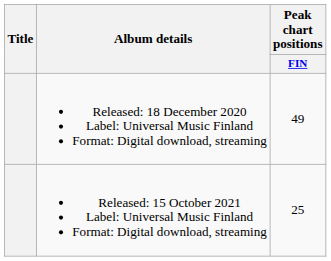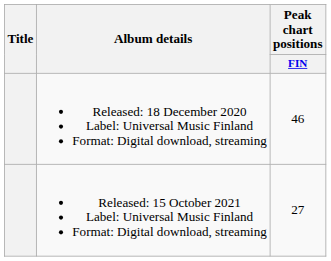(298, 118) 49 -> (298, 118) 46
(298, 210) 25 -> (298, 210) 27
